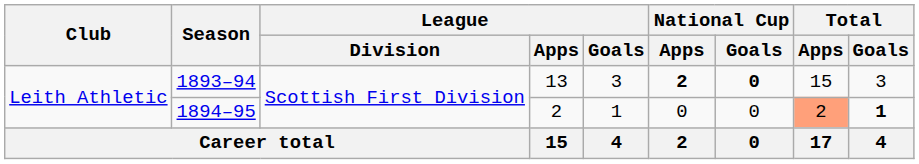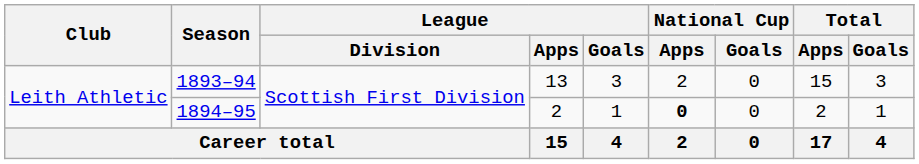(682, 82) bold -> (682, 82) normal
(754, 82) bold -> (754, 82) normal
(682, 112) normal -> (682, 112) bold
(821, 112) lightsalmon background -> (821, 112) no background
(881, 112) bold -> (881, 112) normal
